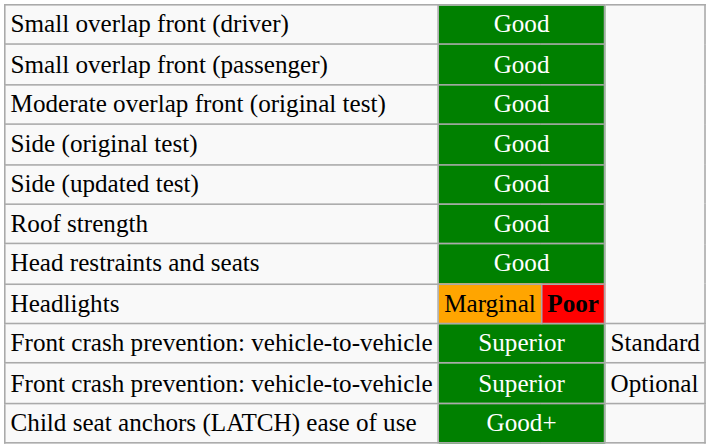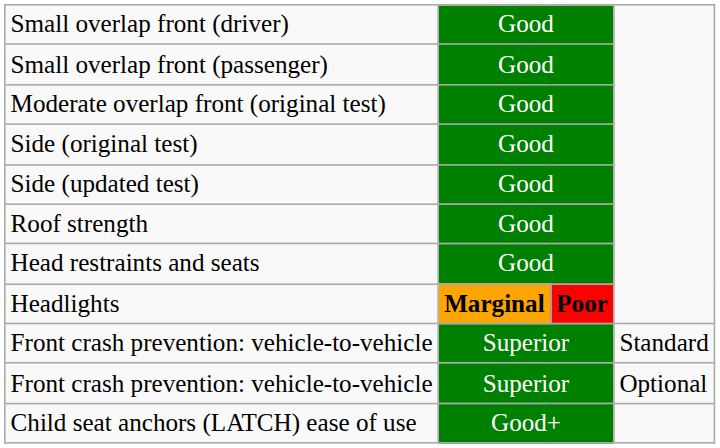(490, 303) normal -> (494, 303) bold
